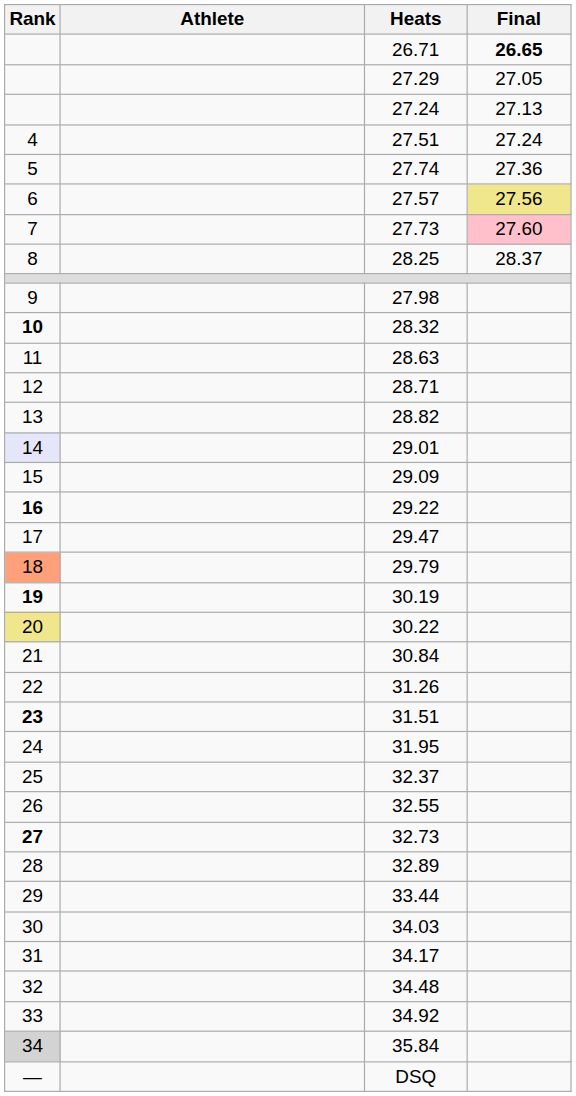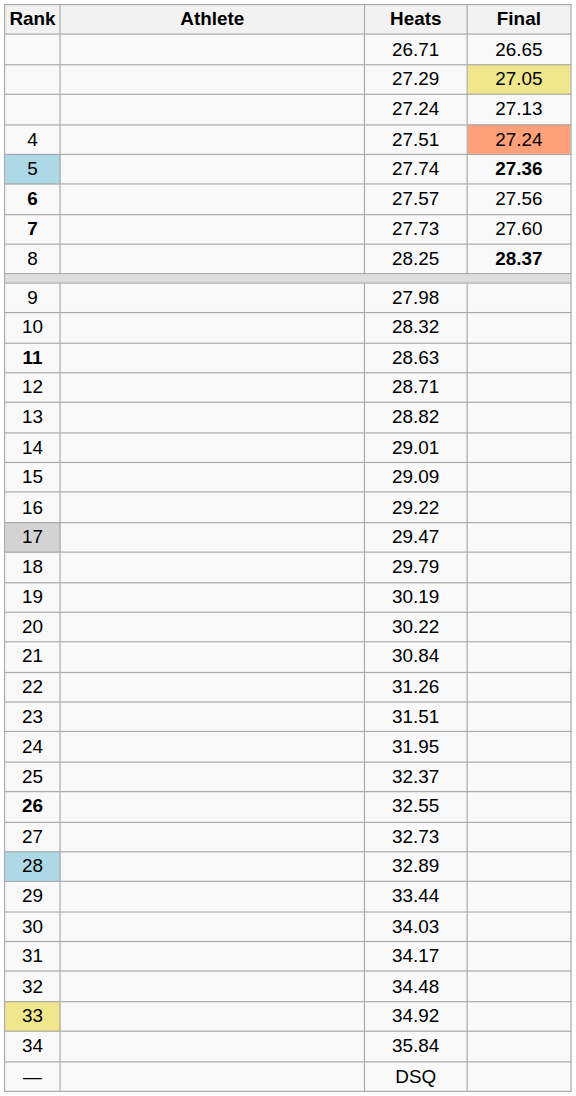(519, 49) bold -> (519, 49) normal
(519, 79) no background -> (519, 79) khaki background
(519, 139) no background -> (519, 139) lightsalmon background
(33, 169) no background -> (33, 169) lightblue background
(519, 169) normal -> (519, 169) bold
(33, 199) normal -> (33, 199) bold
(519, 199) khaki background -> (519, 199) no background
(33, 229) normal -> (33, 229) bold
(519, 229) pink background -> (519, 229) no background
(519, 259) normal -> (519, 259) bold
(33, 327) bold -> (33, 327) normal
(33, 357) normal -> (33, 357) bold
(33, 447) lavender background -> (33, 447) no background
(33, 507) bold -> (33, 507) normal
(33, 537) no background -> (33, 537) lightgrey background
(33, 567) lightsalmon background -> (33, 567) no background
(33, 597) bold -> (33, 597) normal
(33, 627) khaki background -> (33, 627) no background
(33, 716) bold -> (33, 716) normal
(33, 806) normal -> (33, 806) bold
(33, 836) bold -> (33, 836) normal
(33, 866) no background -> (33, 866) lightblue background
(33, 1016) no background -> (33, 1016) khaki background
(33, 1046) lightgrey background -> (33, 1046) no background
